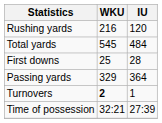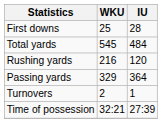rows swapped: (33, 61) <-> (39, 28)
(102, 93) bold -> (102, 93) normal
